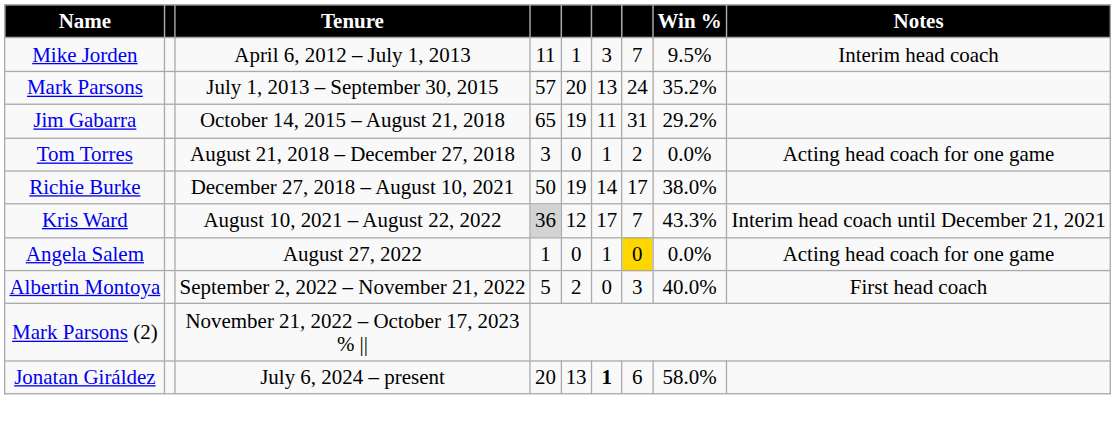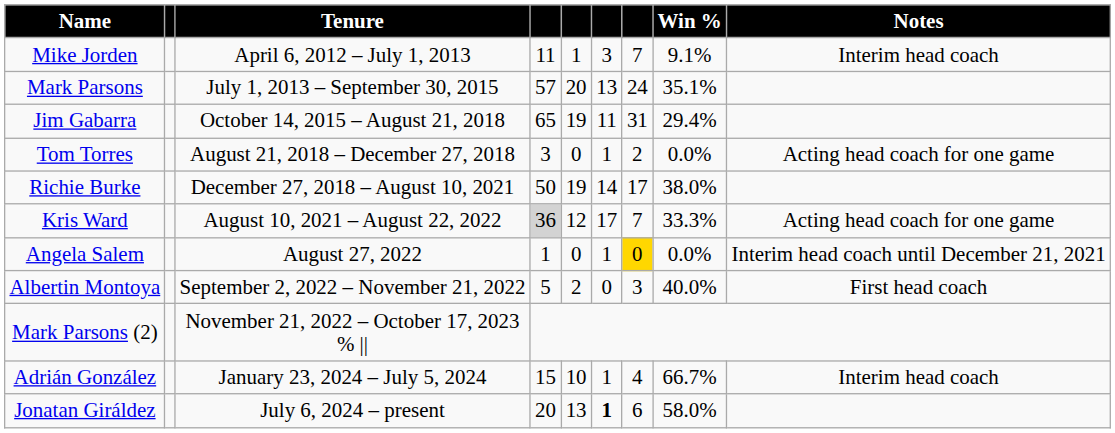(690, 54) 9.5% -> (690, 54) 9.1%
(690, 87) 35.2% -> (690, 87) 35.1%
(690, 120) 29.2% -> (690, 120) 29.4%
(690, 220) 43.3% -> (690, 220) 33.3%
(919, 220) Interim head coach until December 21, 2021 -> (919, 220) Acting head coach for one game
(919, 253) Acting head coach for one game -> (919, 253) Interim head coach until December 21, 2021
+ row: (85, 377)
